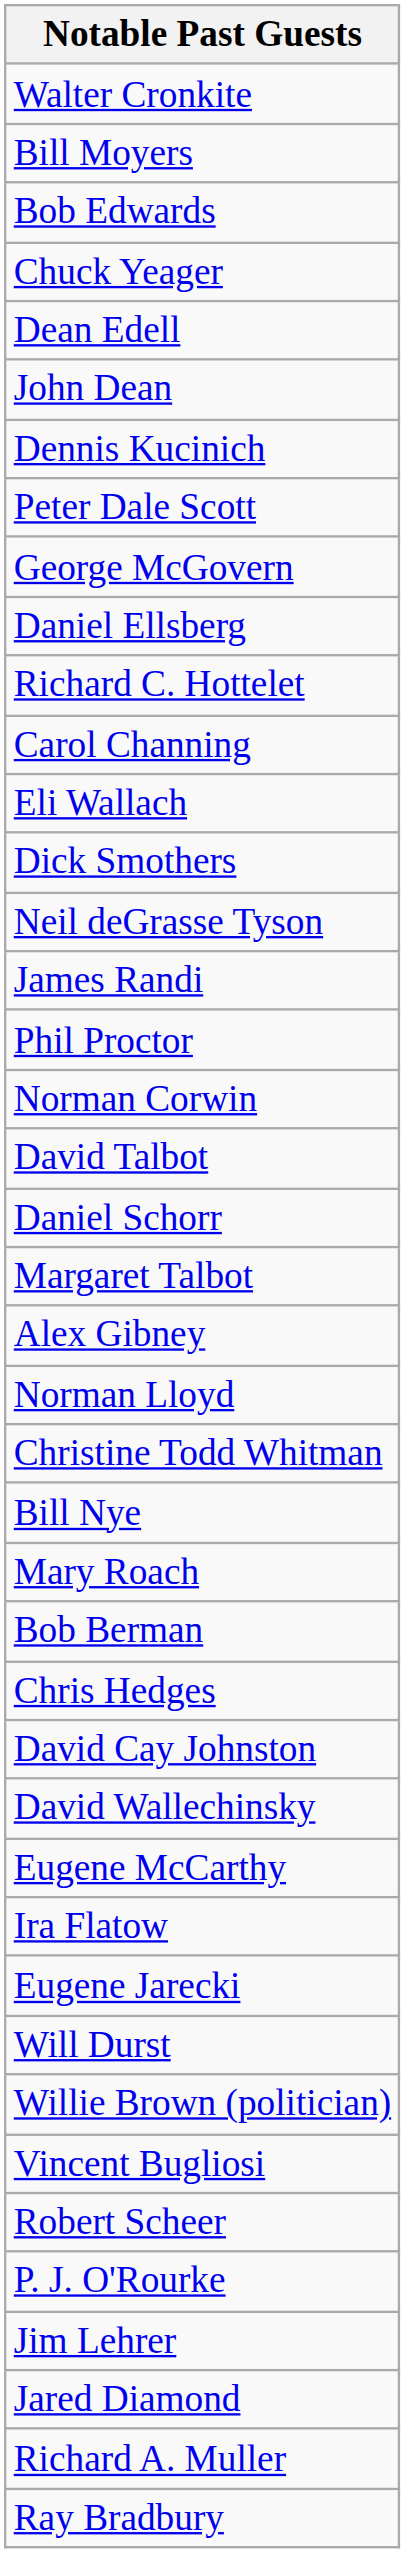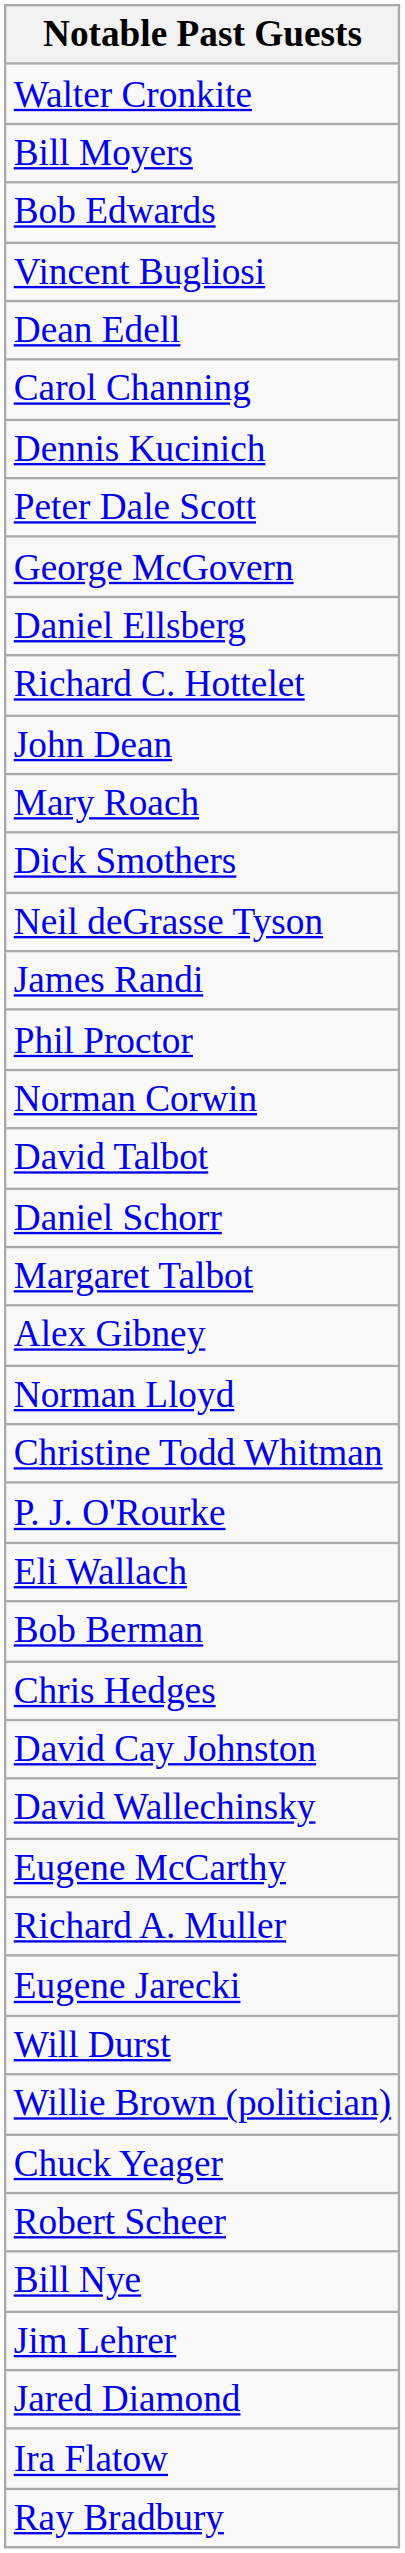(118, 270) Chuck Yeager -> (139, 270) Vincent Bugliosi
(93, 388) John Dean -> (132, 388) Carol Channing
(132, 743) Carol Channing -> (93, 743) John Dean
(100, 802) Eli Wallach -> (106, 802) Mary Roach
(77, 1512) Bill Nye -> (120, 1512) P. J. O'Rourke
(106, 1571) Mary Roach -> (100, 1571) Eli Wallach
(91, 1926) Ira Flatow -> (150, 1926) Richard A. Muller
(139, 2162) Vincent Bugliosi -> (118, 2162) Chuck Yeager
(120, 2280) P. J. O'Rourke -> (77, 2280) Bill Nye
(150, 2458) Richard A. Muller -> (91, 2458) Ira Flatow
